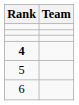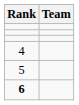(22, 50) bold -> (22, 50) normal
(22, 89) normal -> (22, 89) bold
